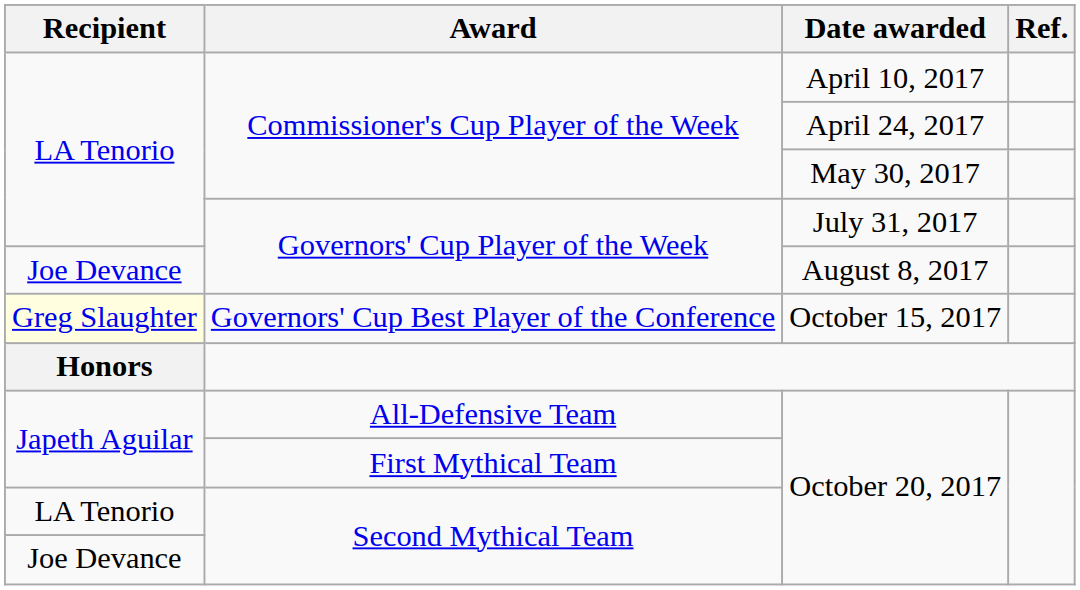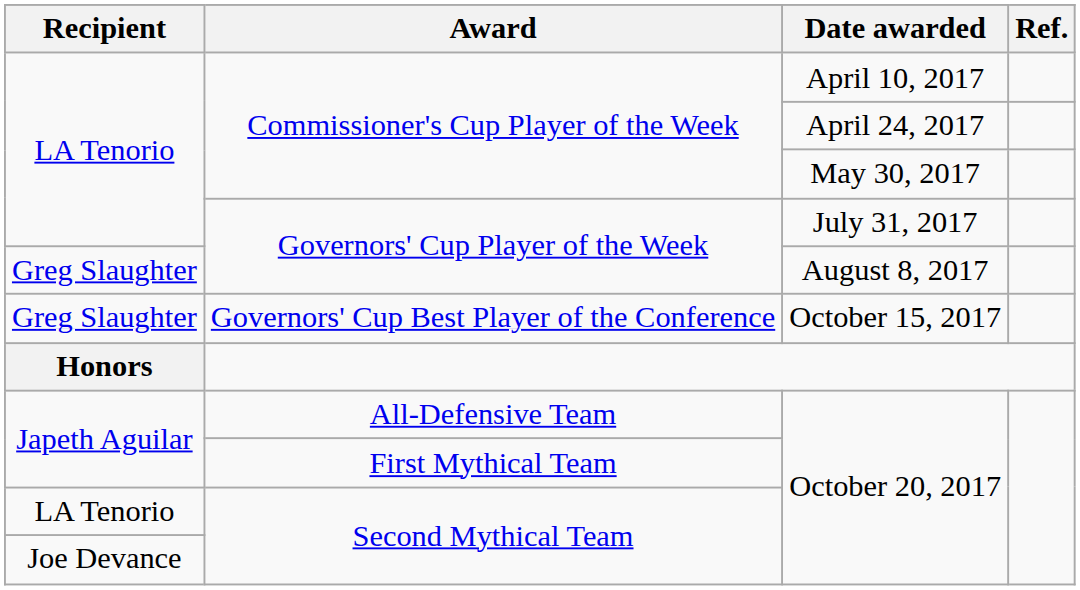(104, 269) Joe Devance -> (104, 269) Greg Slaughter
(104, 317) lightyellow background -> (104, 317) no background
